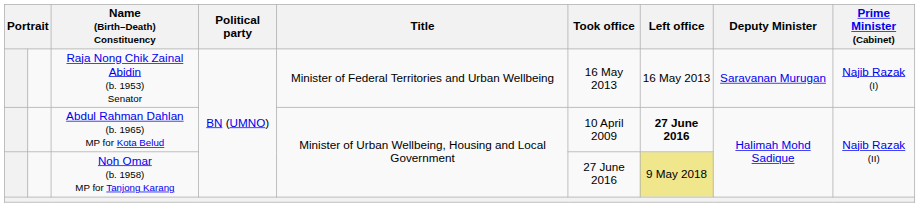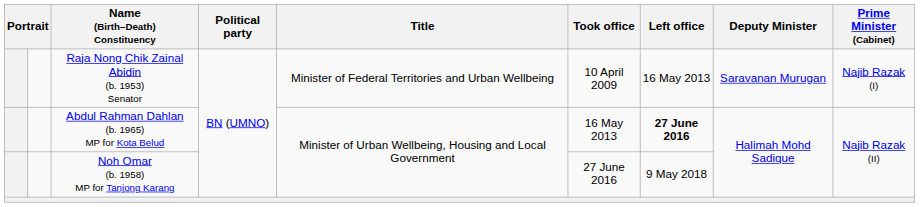(604, 78) 16 May 2013 -> (604, 78) 10 April 2009
(604, 129) 10 April 2009 -> (604, 129) 16 May 2013
(677, 174) khaki background -> (677, 174) no background
